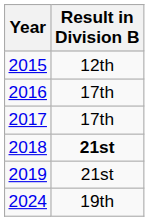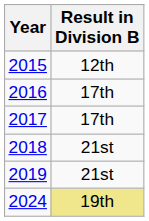(97, 147) bold -> (97, 147) normal
(97, 202) no background -> (97, 202) khaki background
